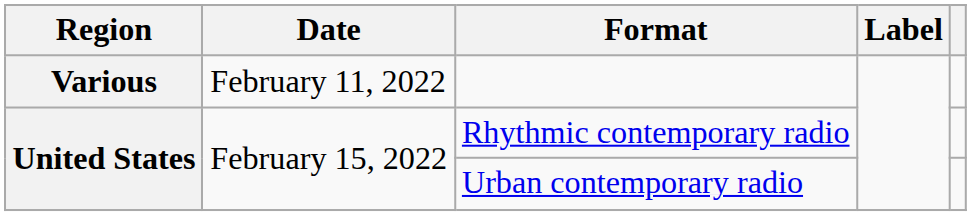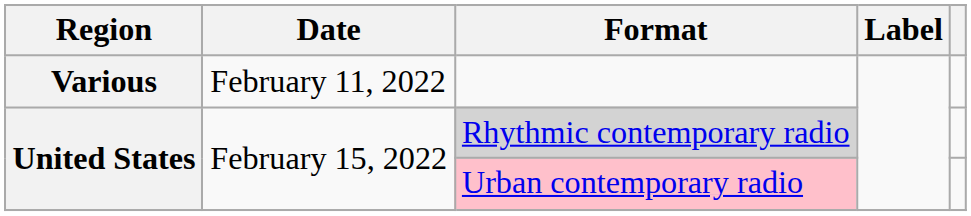(656, 132) no background -> (656, 132) lightgrey background
(632, 183) no background -> (632, 183) pink background
